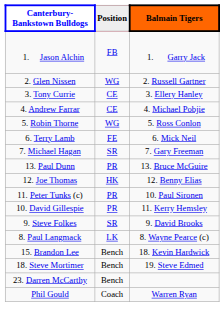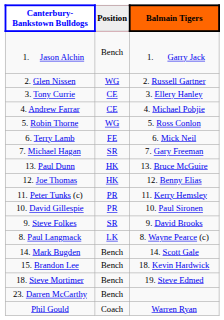(112, 52) FB -> (112, 52) Bench
(112, 166) PR -> (112, 166) HK
(174, 194) 10. Paul Sironen -> (174, 194) 11. Kerry Hemsley
(174, 209) 11. Kerry Hemsley -> (174, 209) 10. Paul Sironen
+ row: (50, 251)
